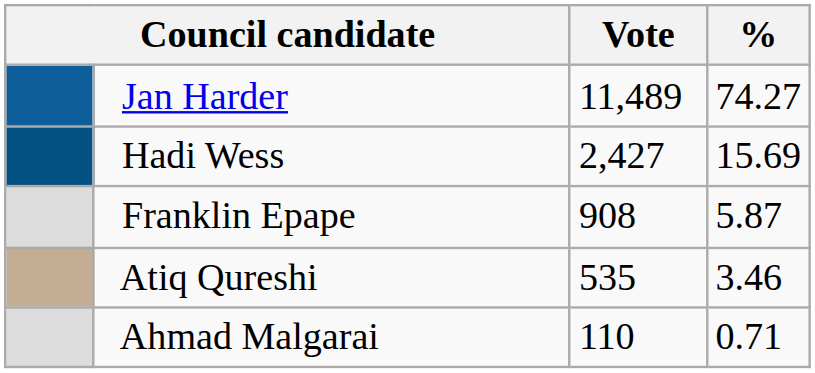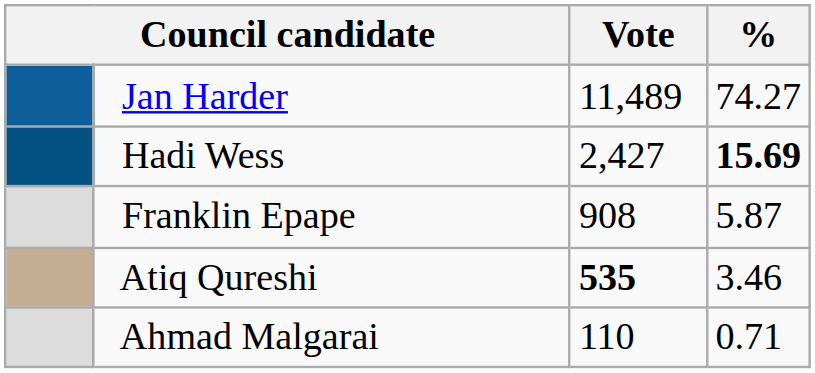(758, 155) normal -> (758, 155) bold
(607, 276) normal -> (607, 276) bold
